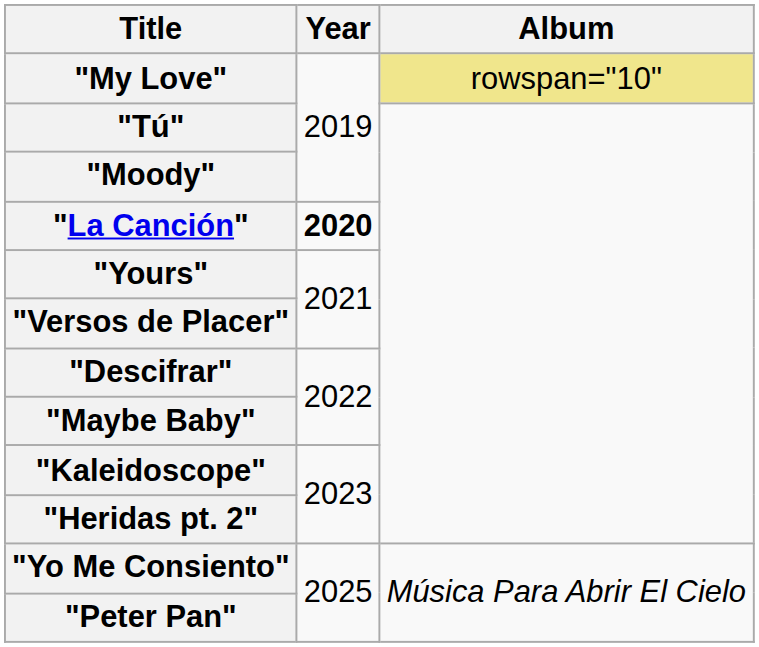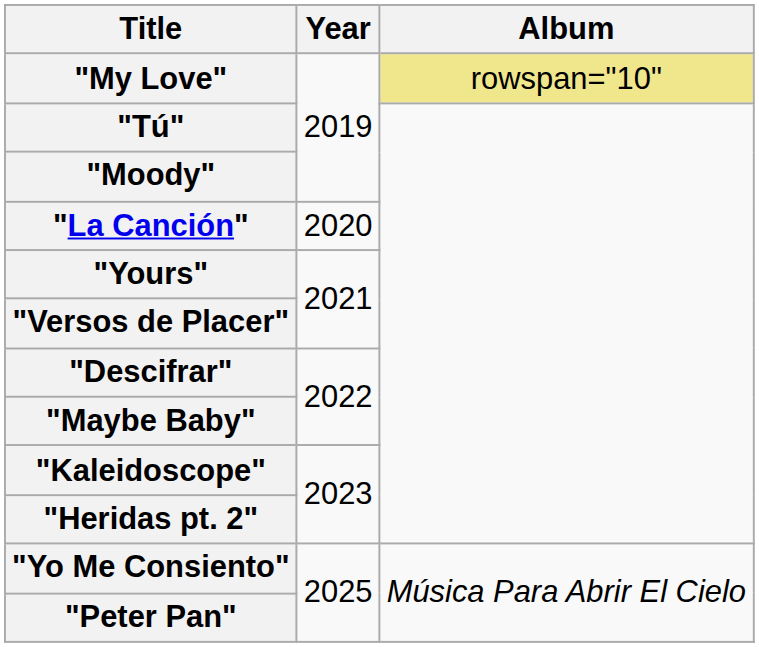(338, 224) bold -> (338, 224) normal
